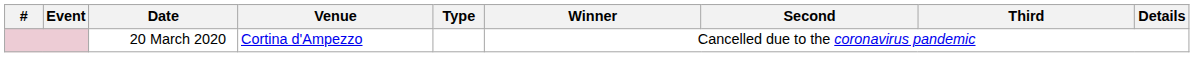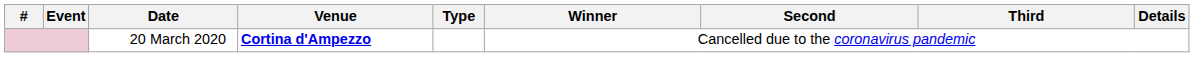(302, 39) normal -> (306, 39) bold
